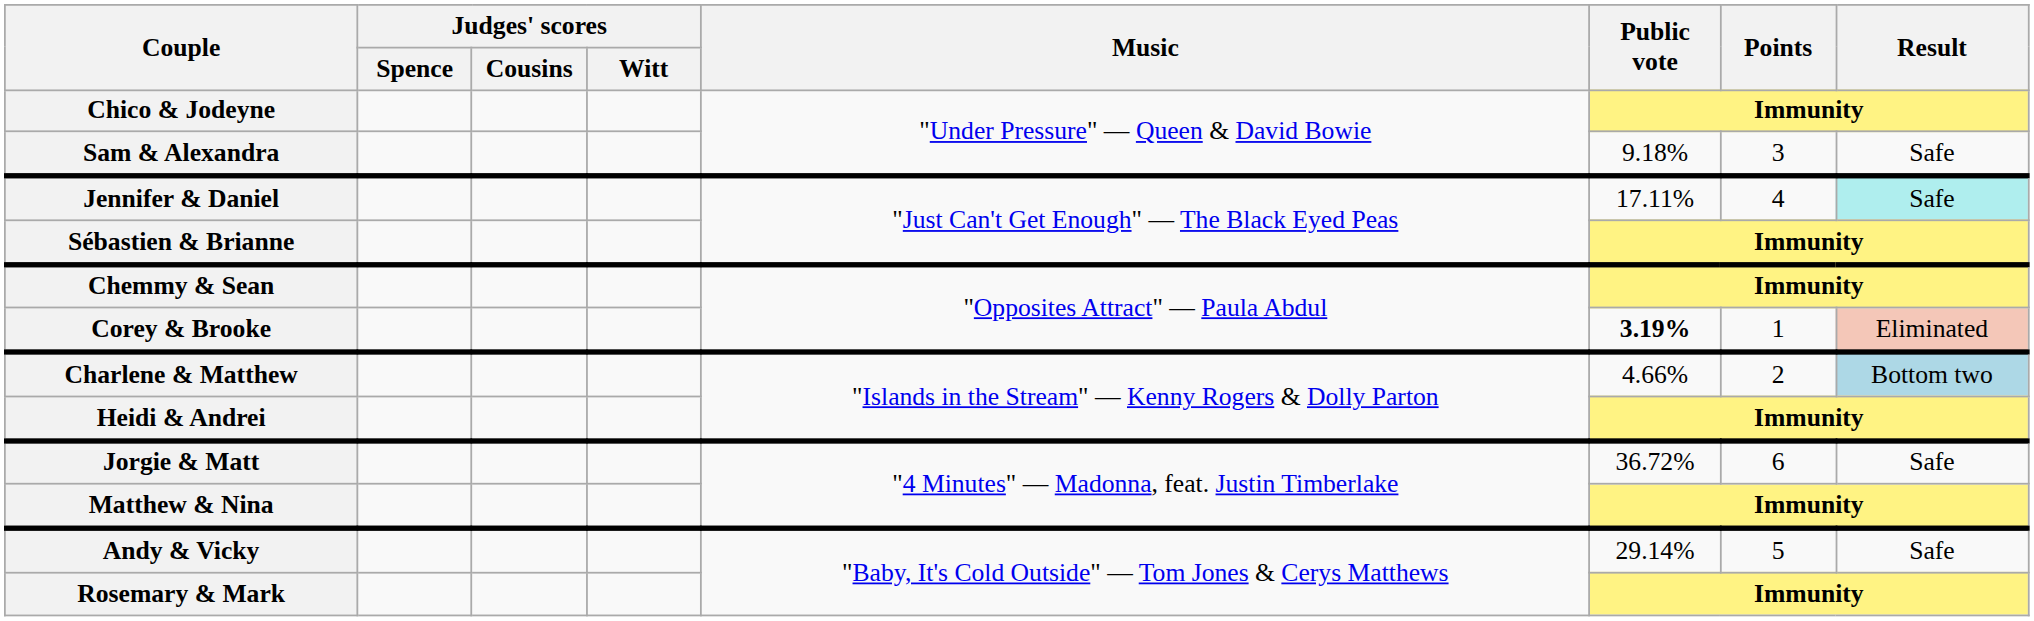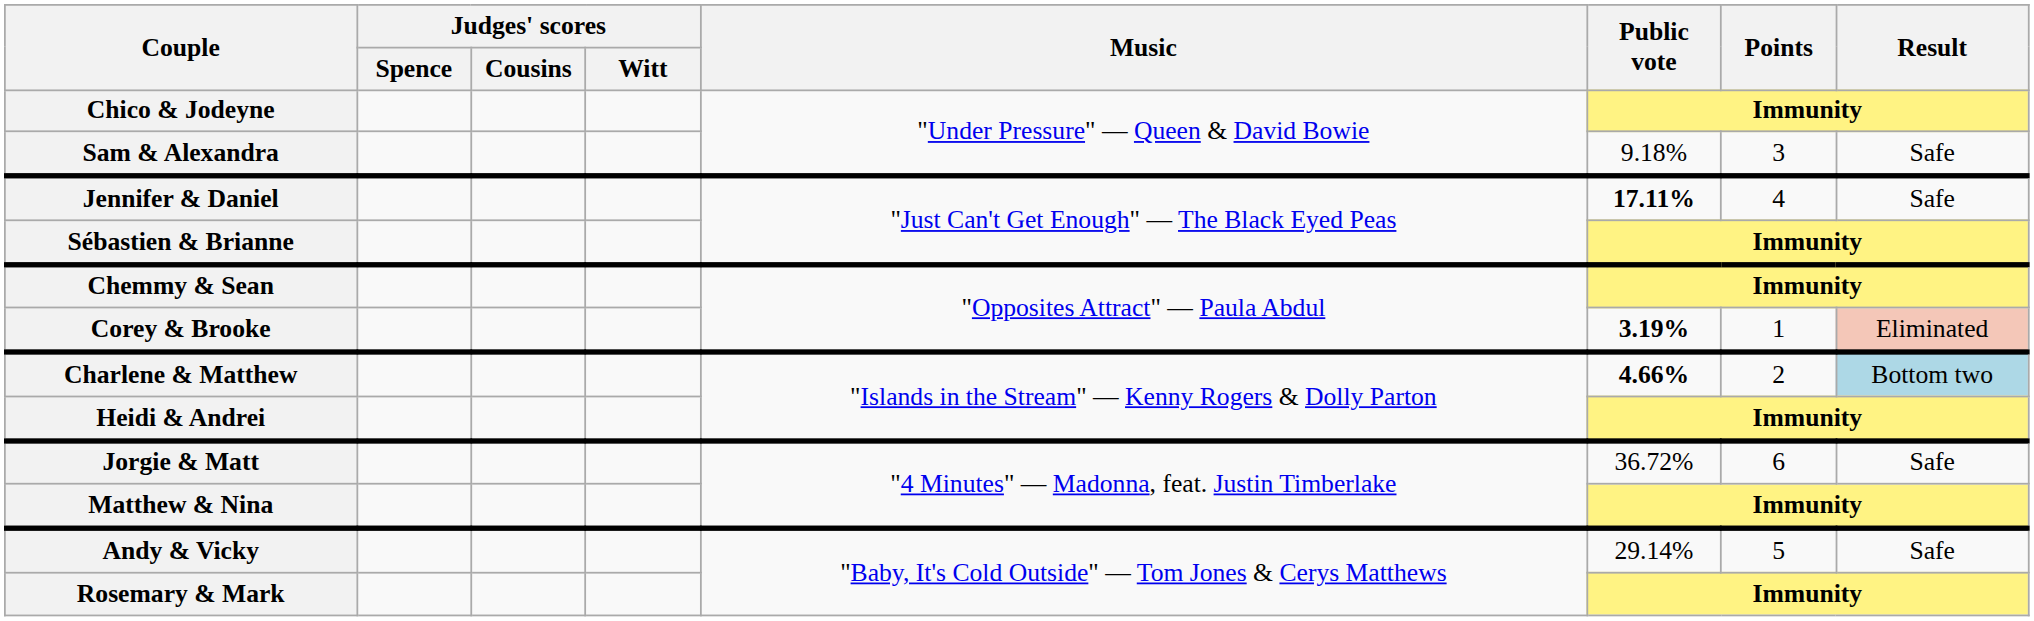(1655, 198) normal -> (1654, 198) bold
(1932, 198) paleturquoise background -> (1932, 198) no background
(1655, 374) normal -> (1654, 374) bold
